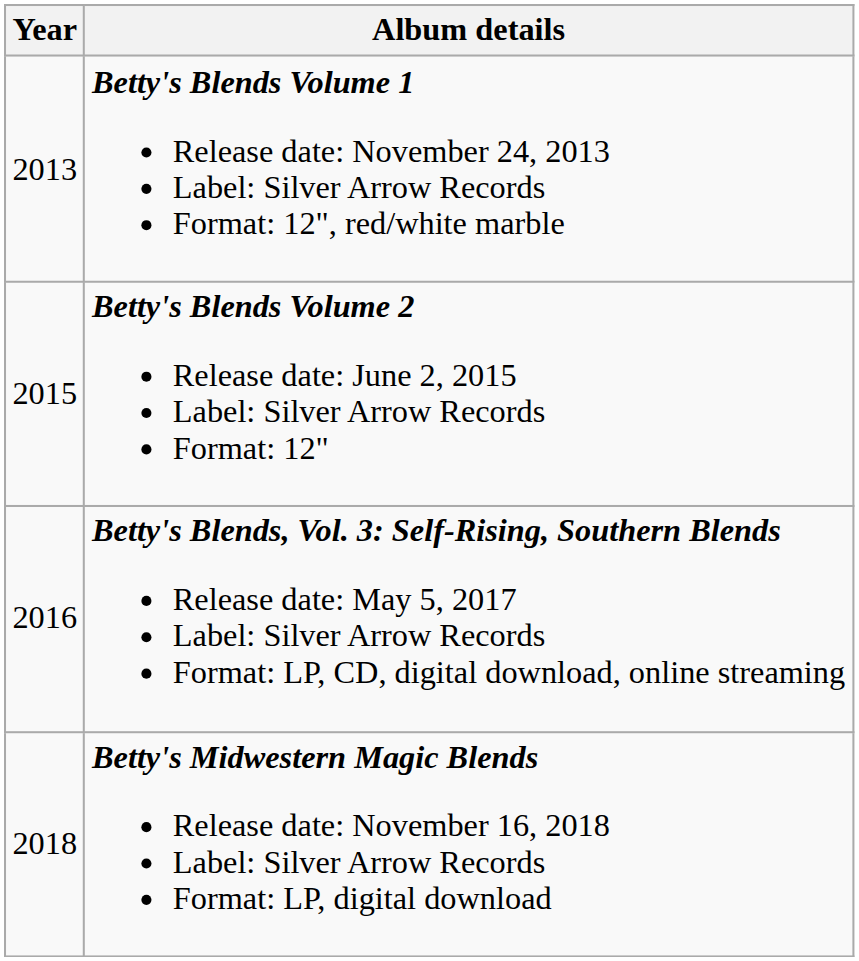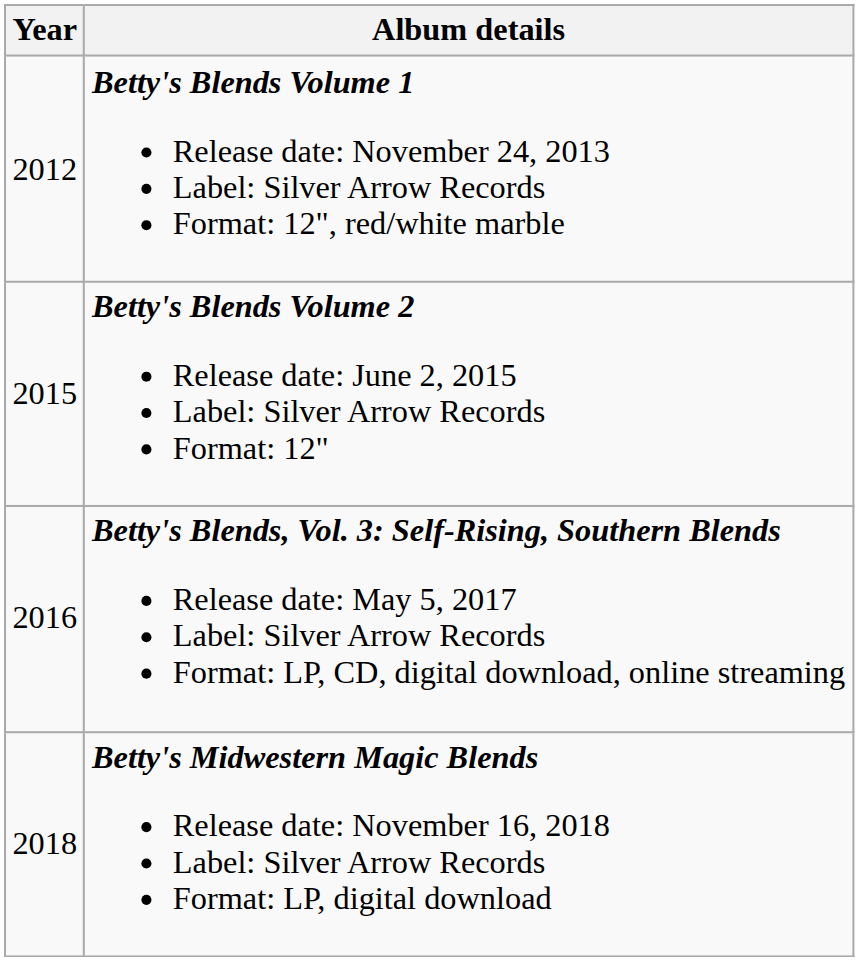(45, 168) 2013 -> (45, 168) 2012
